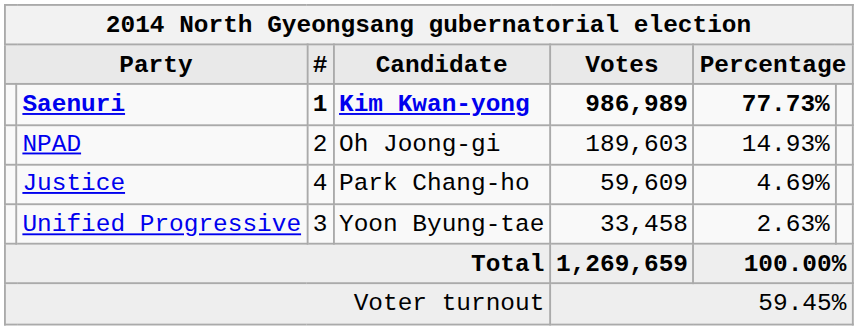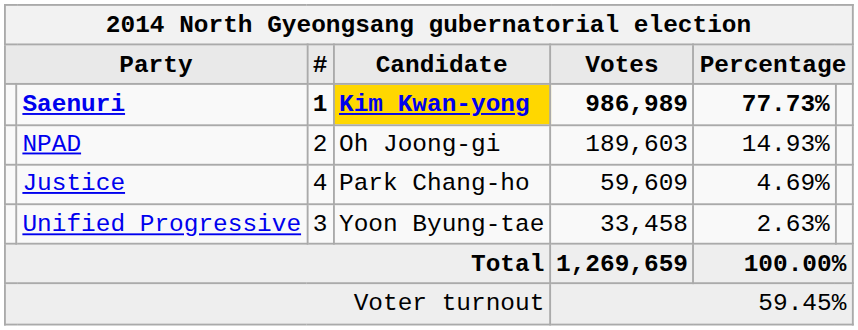(434, 105) no background -> (434, 105) gold background
